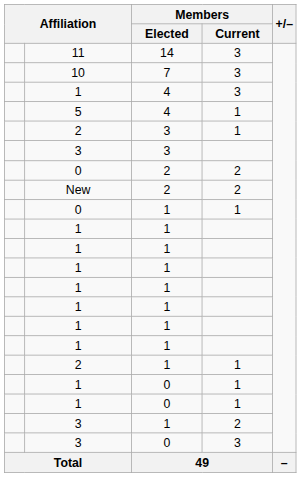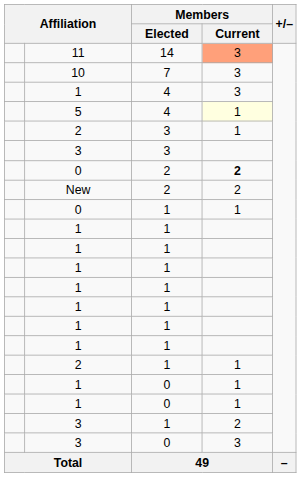(237, 53) no background -> (237, 53) lightsalmon background
(237, 112) no background -> (237, 112) lightyellow background
(237, 170) normal -> (237, 170) bold
